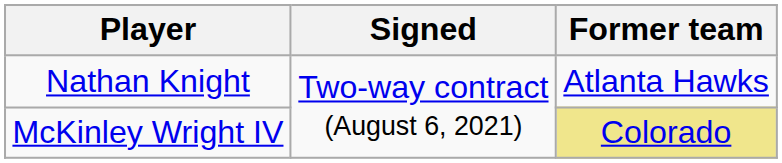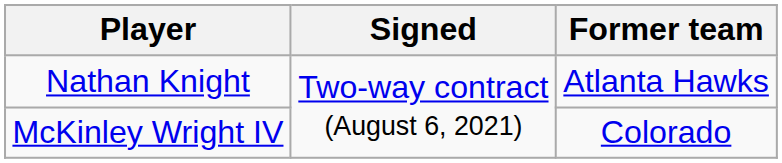(666, 132) khaki background -> (666, 132) no background
